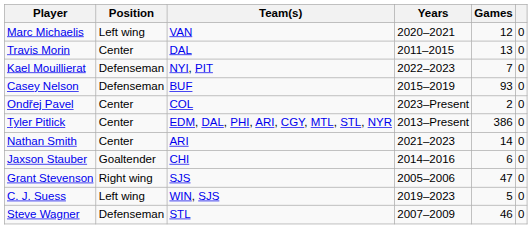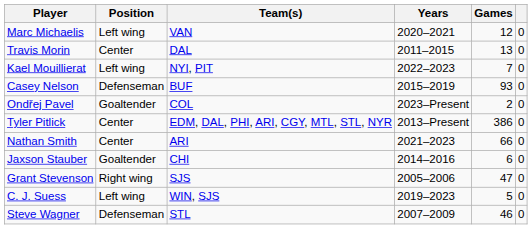(131, 68) Defenseman -> (122, 68) Left wing
(116, 104) Center -> (127, 104) Goaltender
(506, 141) 14 -> (506, 141) 66
